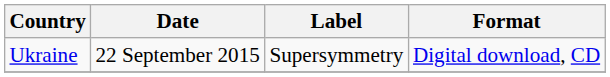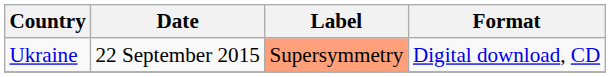(336, 54) no background -> (336, 54) lightsalmon background
